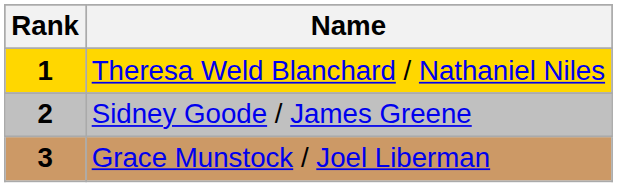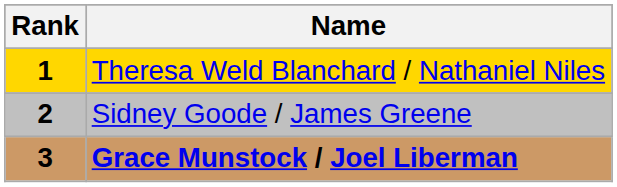(291, 158) normal -> (305, 158) bold
